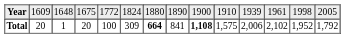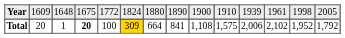(86, 26) normal -> (86, 26) bold
(132, 26) no background -> (132, 26) gold background
(155, 26) bold -> (155, 26) normal
(201, 26) bold -> (201, 26) normal
